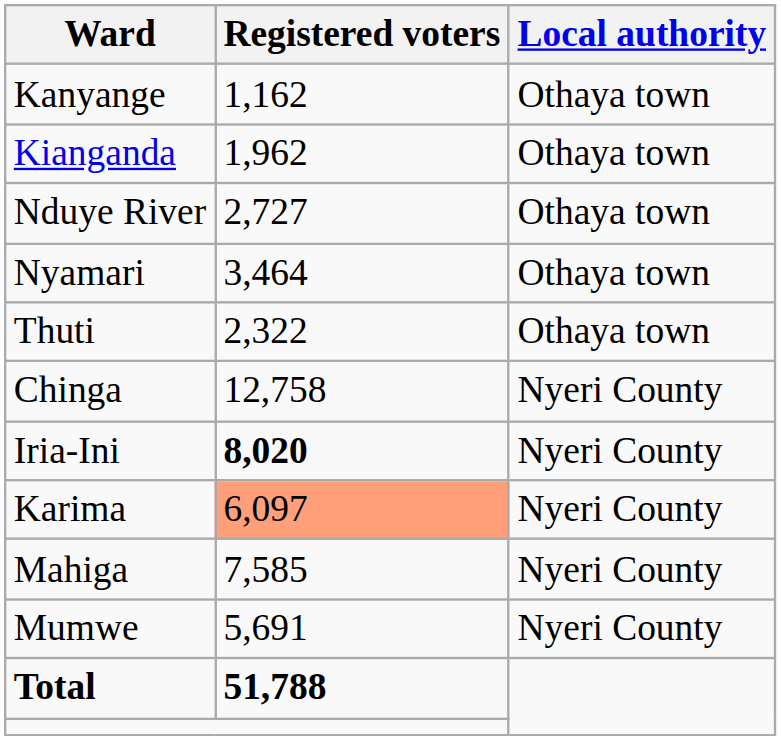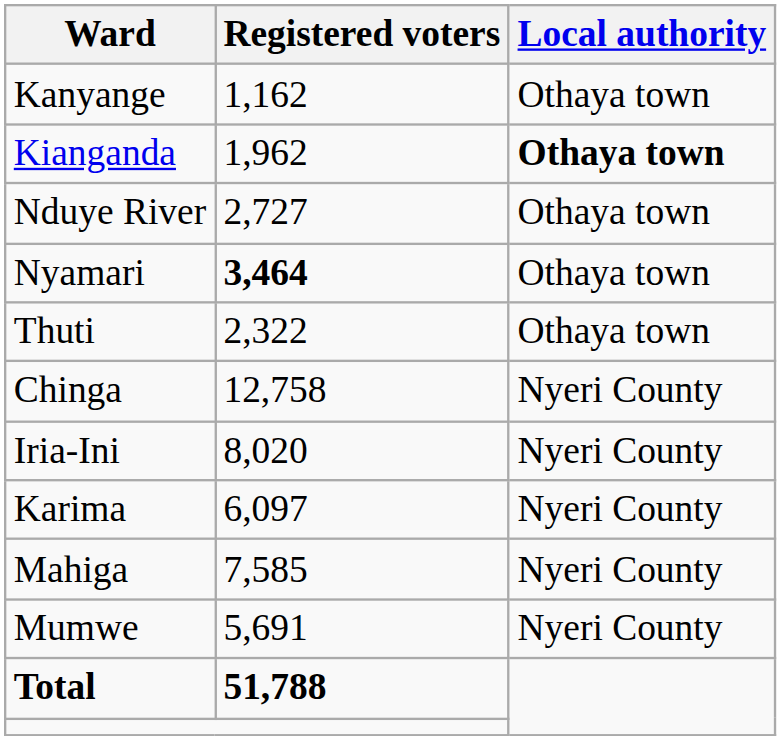(614, 152) normal -> (621, 152) bold
(266, 271) normal -> (266, 271) bold
(266, 449) bold -> (266, 449) normal
(266, 509) lightsalmon background -> (266, 509) no background
